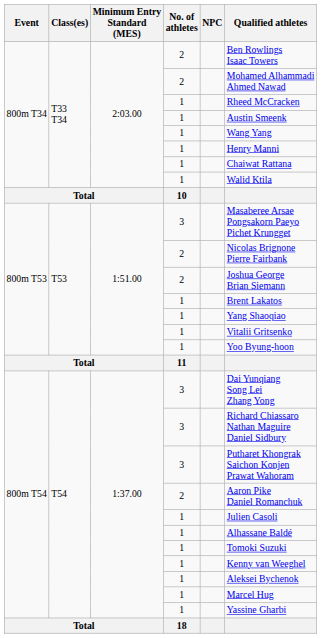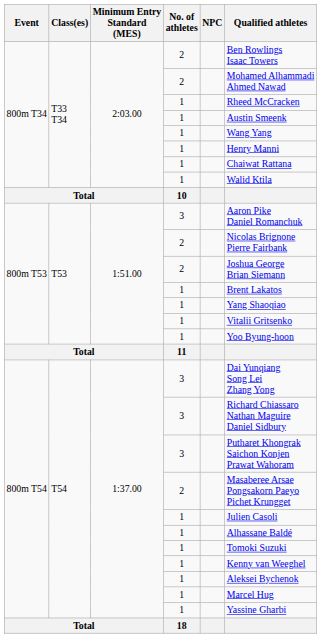(263, 221) Masaberee Arsae Pongsakorn Paeyo Pichet Krungget -> (265, 216) Aaron Pike Daniel Romanchuk
(265, 496) Aaron Pike Daniel Romanchuk -> (263, 491) Masaberee Arsae Pongsakorn Paeyo Pichet Krungget
